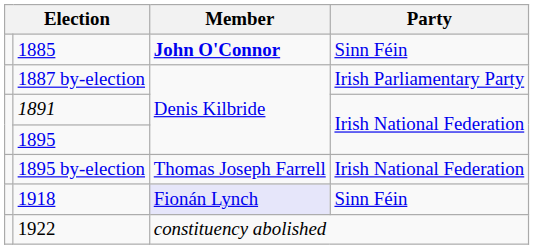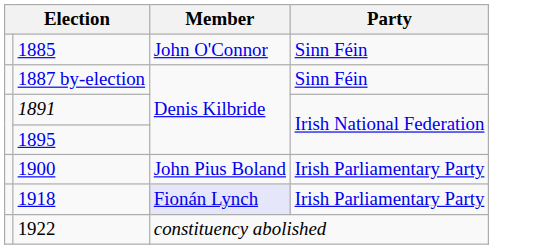(217, 49) bold -> (211, 49) normal
(429, 79) Irish Parliamentary Party -> (331, 79) Sinn Féin
- row: (81, 169)
+ row: (37, 169)
(371, 199) Sinn Féin -> (390, 199) Irish Parliamentary Party
